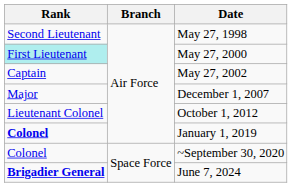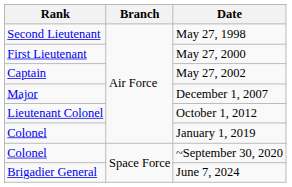(47, 53) paleturquoise background -> (47, 53) no background
(28, 133) bold -> (27, 133) normal
(56, 172) bold -> (52, 172) normal
